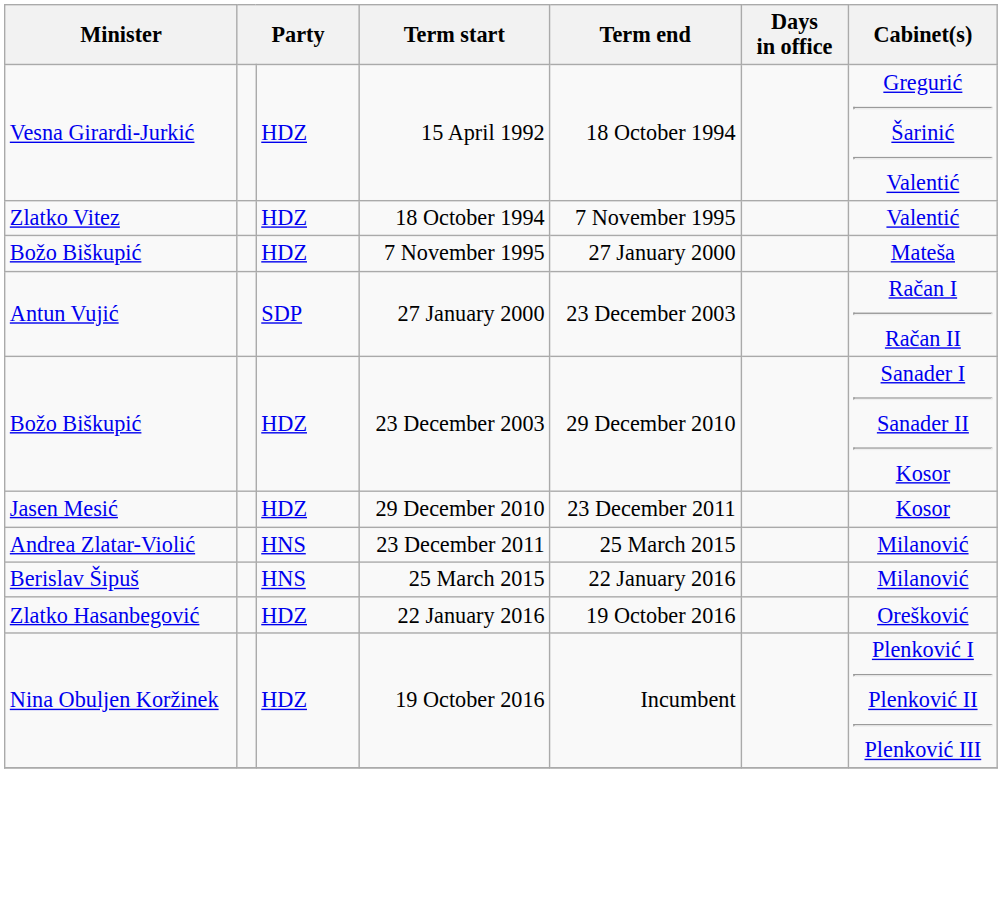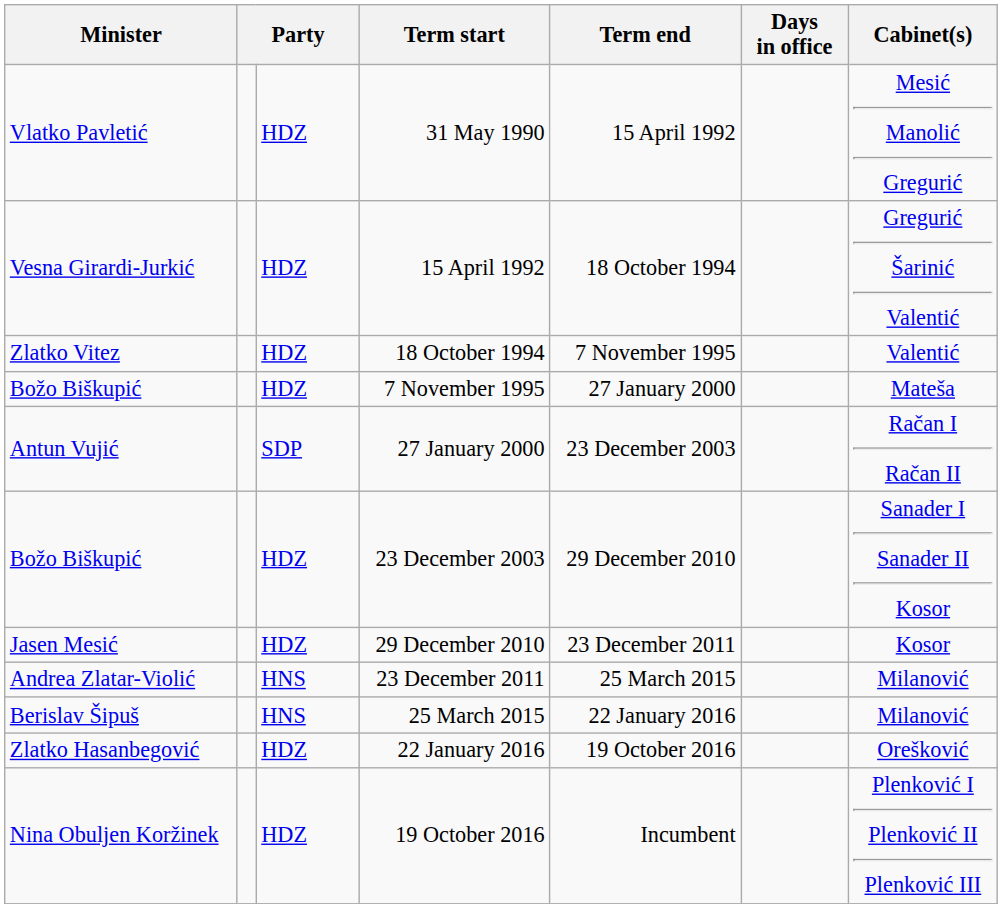+ row: (485, 132)
